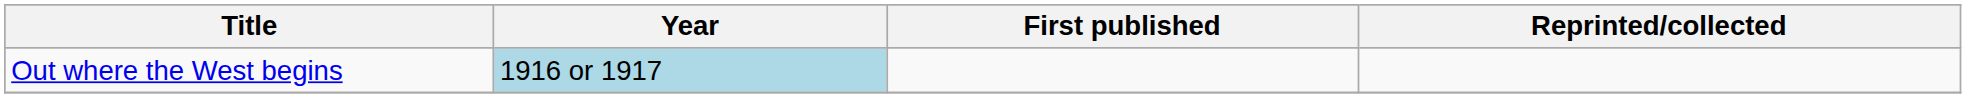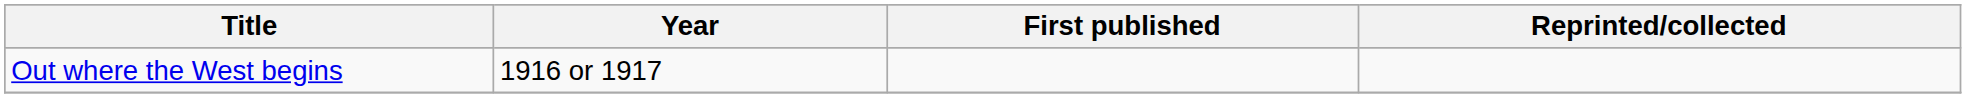(581, 69) lightblue background -> (581, 69) no background
